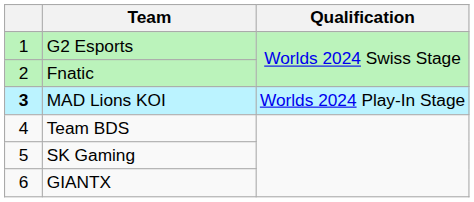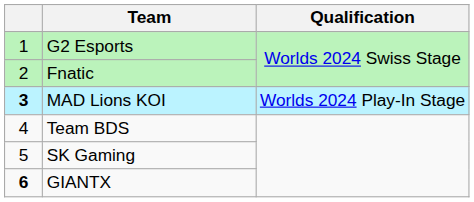(24, 182) normal -> (24, 182) bold
